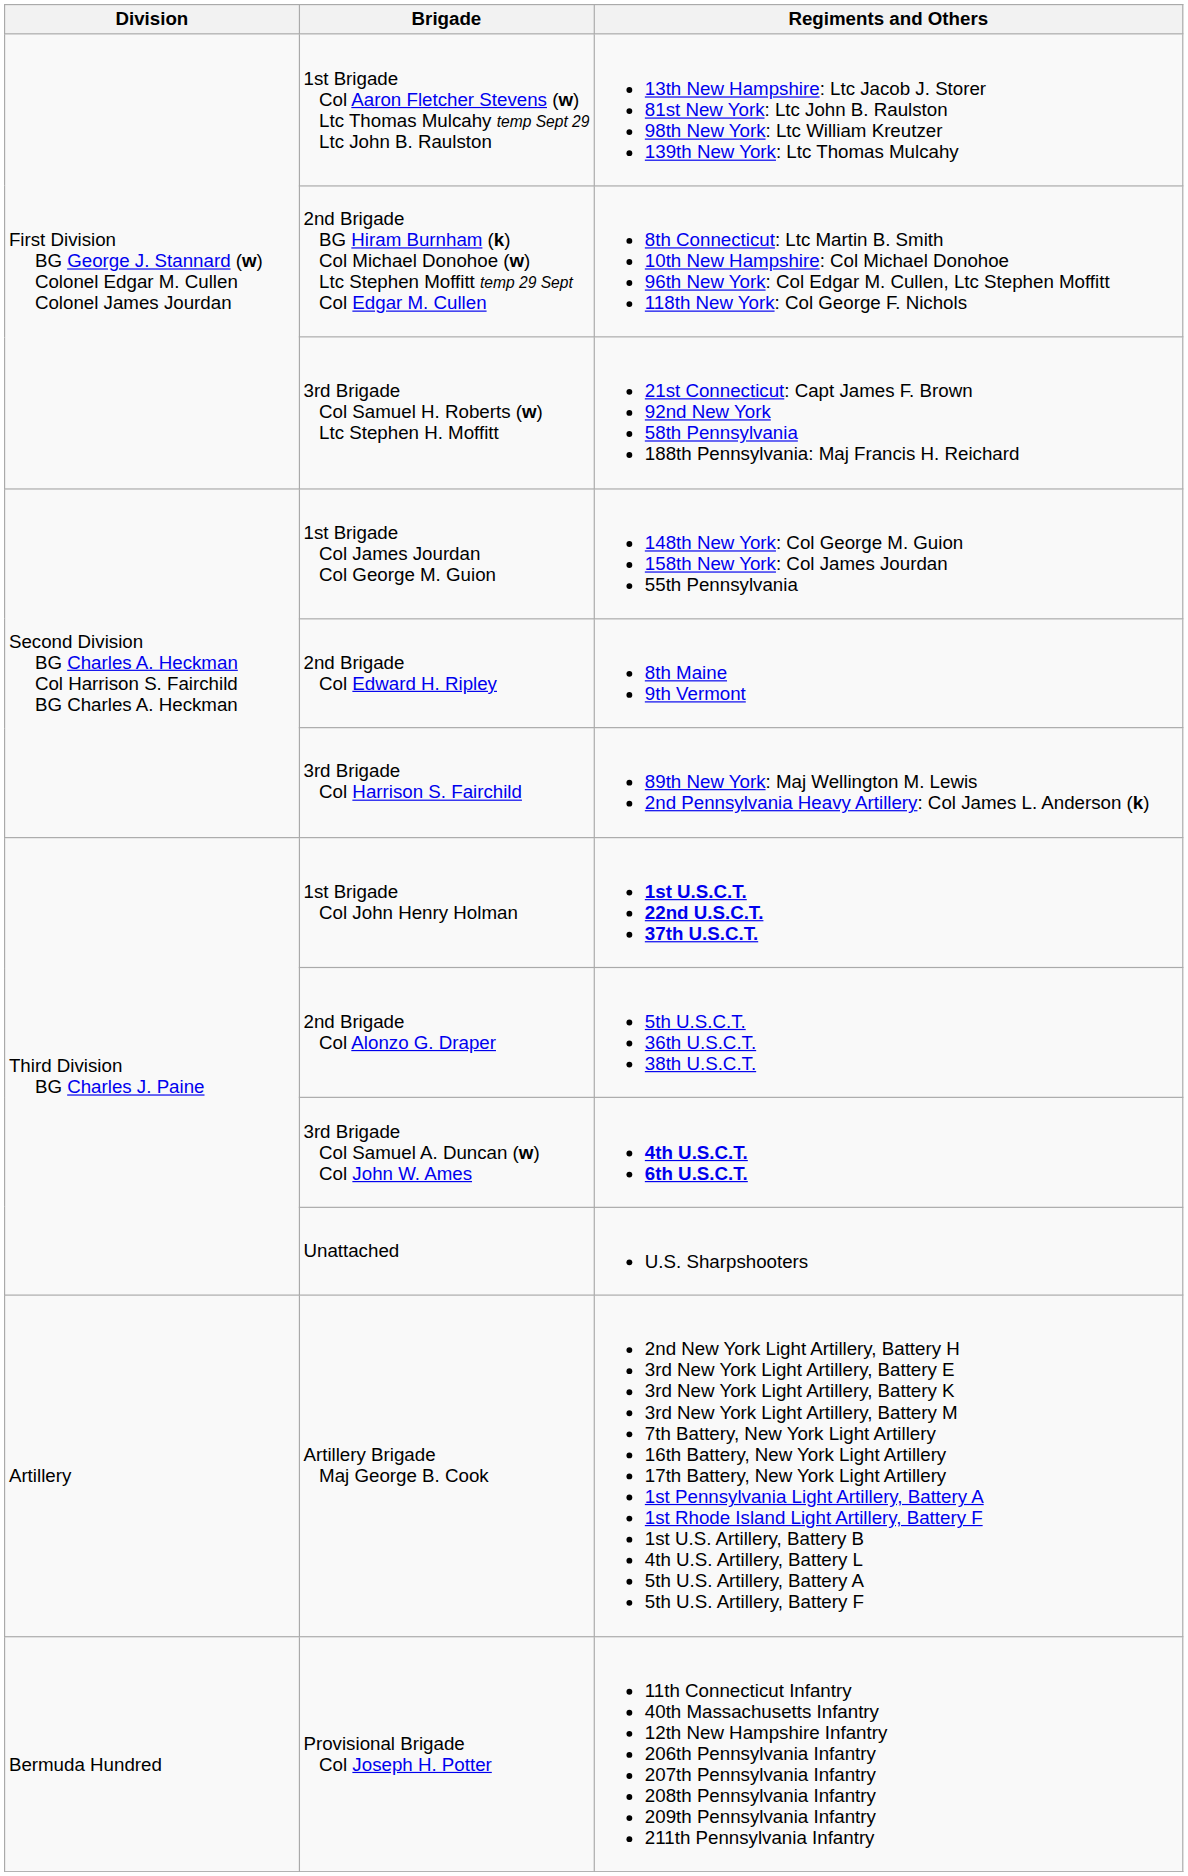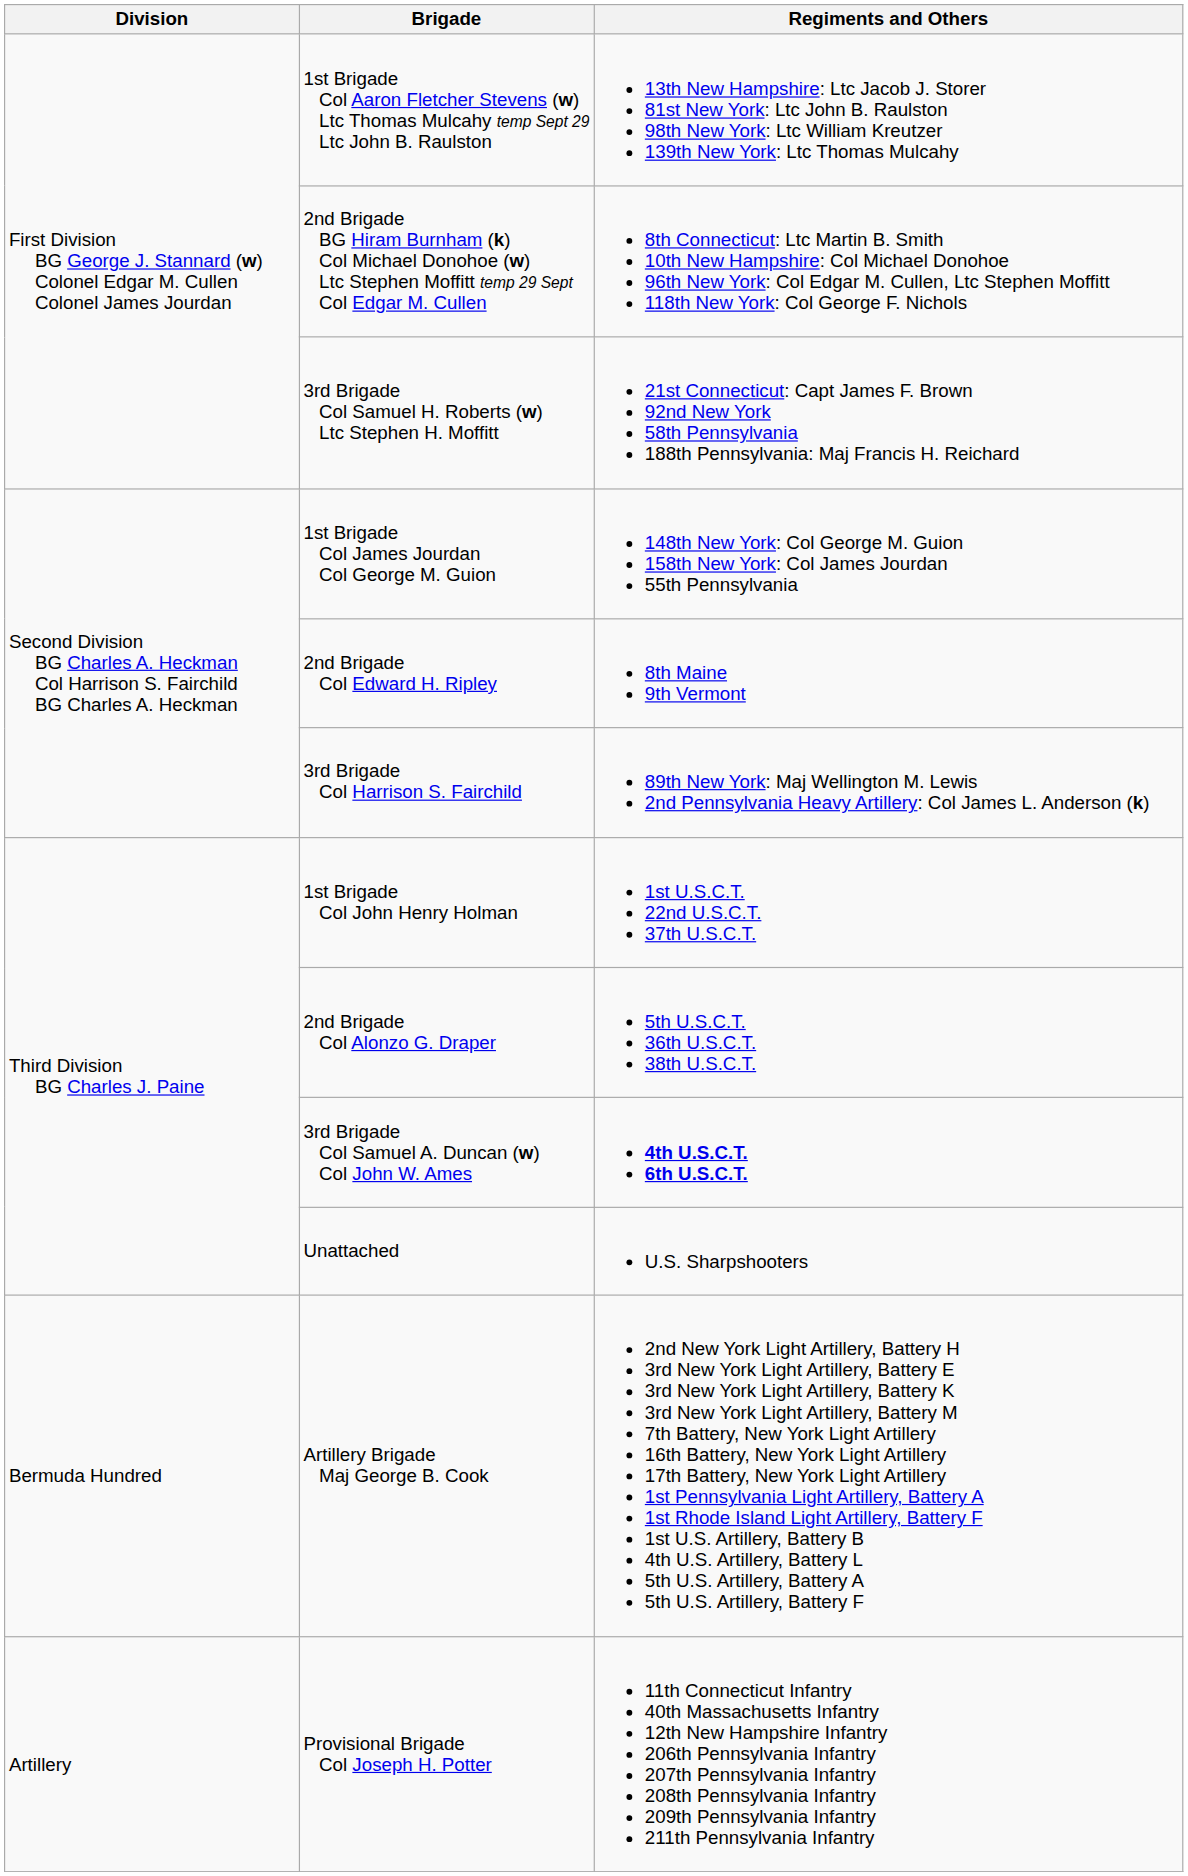(888, 913) bold -> (888, 913) normal
(40, 1476) Artillery -> (85, 1476) Bermuda Hundred
(85, 1764) Bermuda Hundred -> (40, 1764) Artillery
